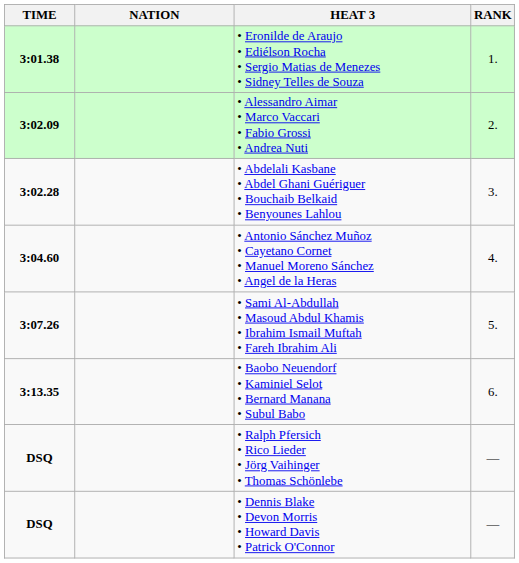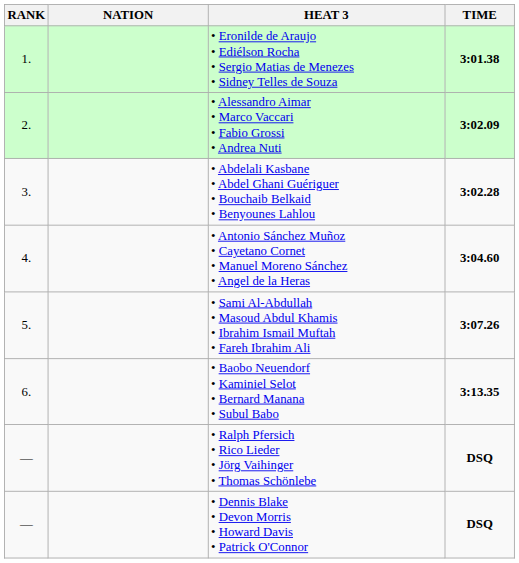columns swapped: (493, 15) <-> (39, 15)
